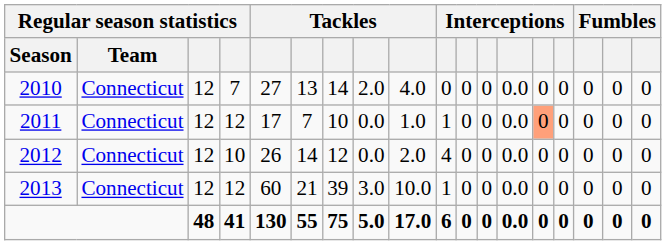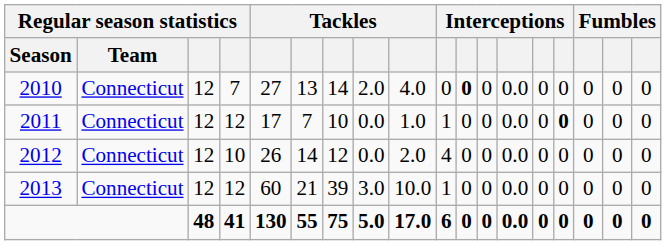(466, 88) normal -> (466, 88) bold
(543, 121) lightsalmon background -> (543, 121) no background
(564, 121) normal -> (564, 121) bold
